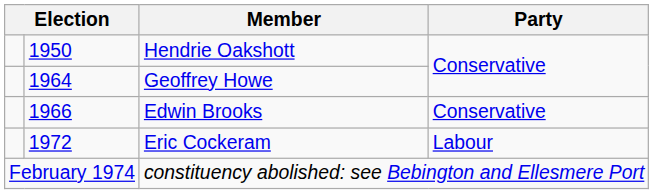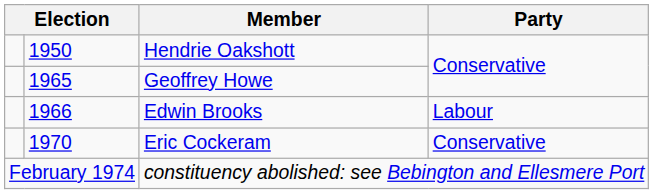(50, 81) 1964 -> (50, 81) 1965
(489, 111) Conservative -> (463, 111) Labour
(50, 142) 1972 -> (50, 142) 1970
(463, 142) Labour -> (489, 142) Conservative
